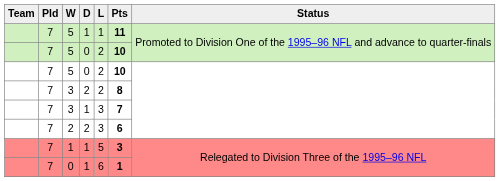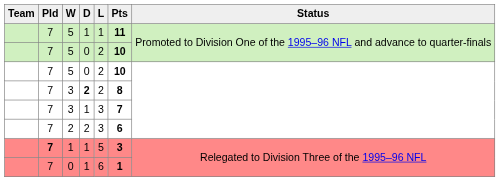(87, 90) normal -> (87, 90) bold
(50, 148) normal -> (50, 148) bold
